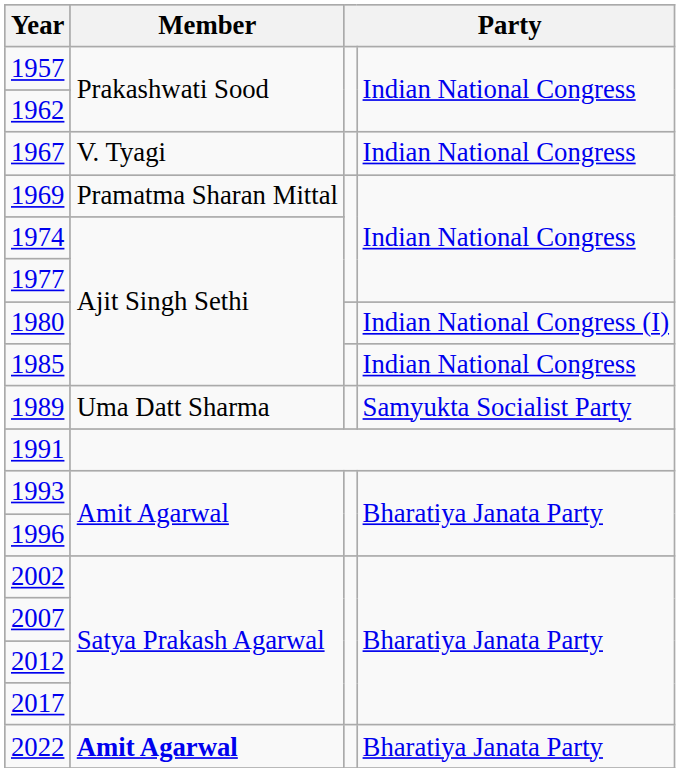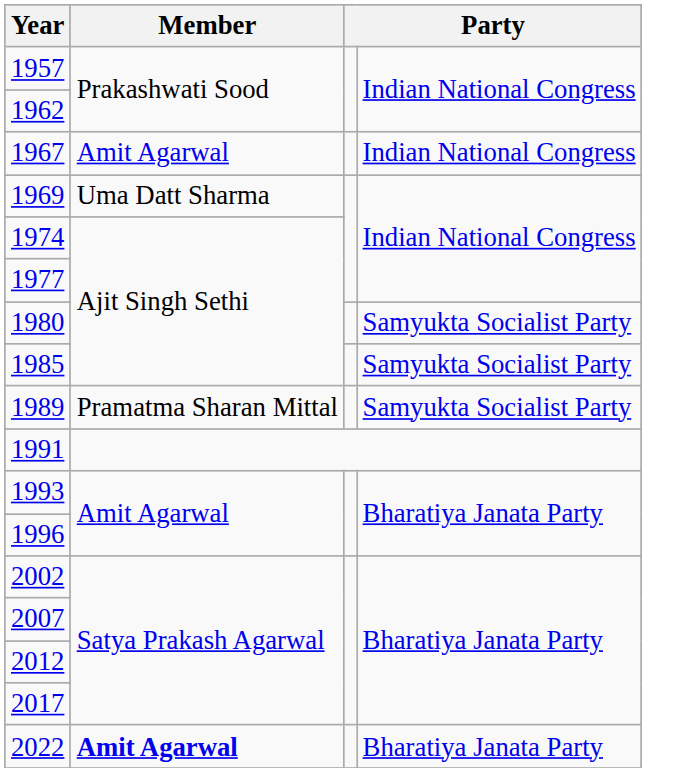(121, 152) V. Tyagi -> (153, 152) Amit Agarwal
(207, 195) Pramatma Sharan Mittal -> (173, 195) Uma Datt Sharma
(516, 322) Indian National Congress (I) -> (497, 322) Samyukta Socialist Party
(499, 364) Indian National Congress -> (497, 364) Samyukta Socialist Party
(173, 407) Uma Datt Sharma -> (207, 407) Pramatma Sharan Mittal
